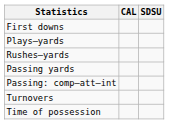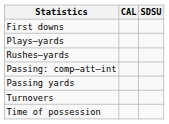rows swapped: (40, 69) <-> (61, 83)
